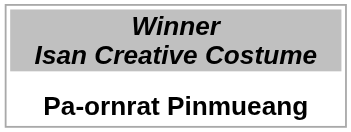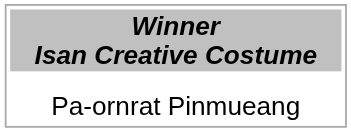(176, 106) bold -> (176, 106) normal
